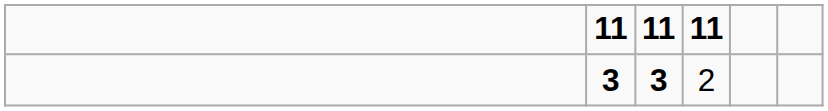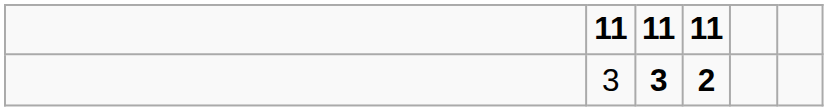(611, 79) bold -> (611, 79) normal
(707, 79) normal -> (707, 79) bold
